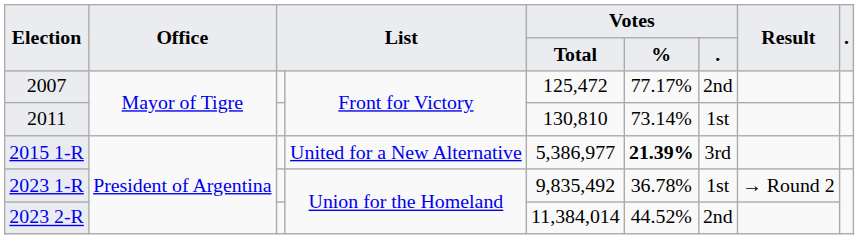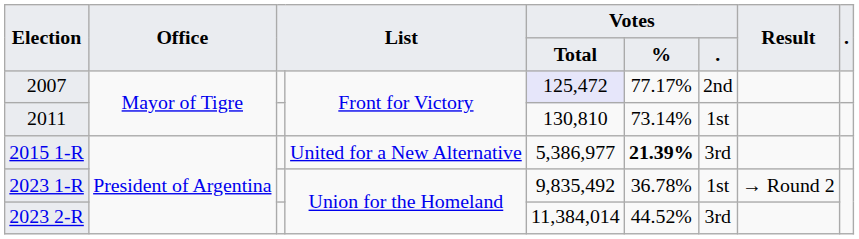(575, 86) no background -> (575, 86) lavender background
(718, 217) 2nd -> (718, 217) 3rd
